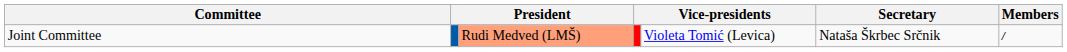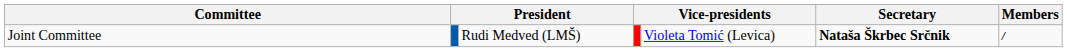(521, 35) lightsalmon background -> (521, 35) no background
(880, 35) normal -> (884, 35) bold
